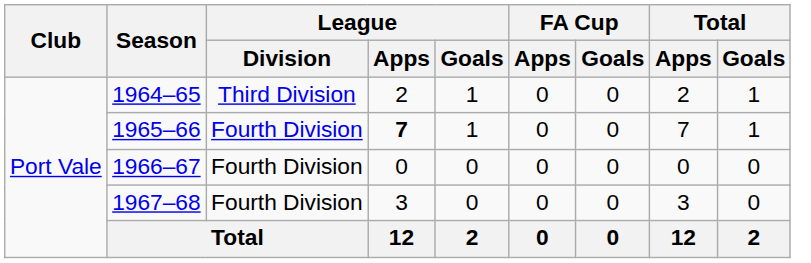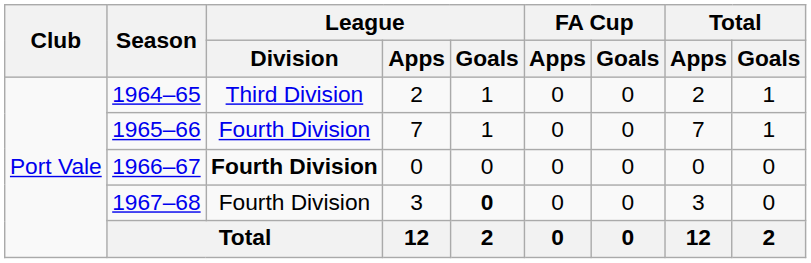(402, 130) bold -> (417, 130) normal
(287, 166) normal -> (294, 166) bold
(472, 202) normal -> (487, 202) bold
